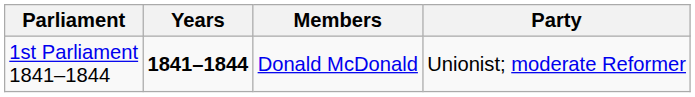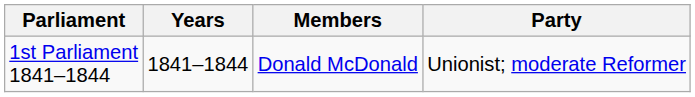(198, 63) bold -> (198, 63) normal
